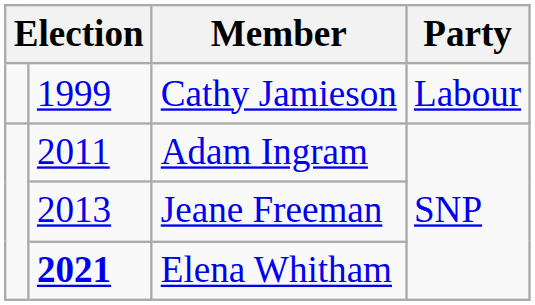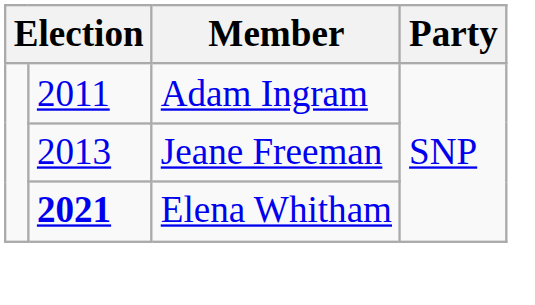- row: (279, 92)
